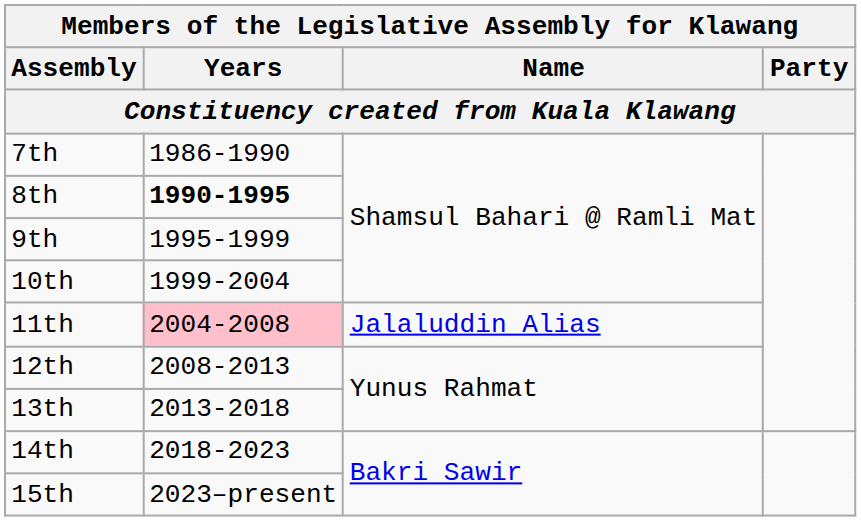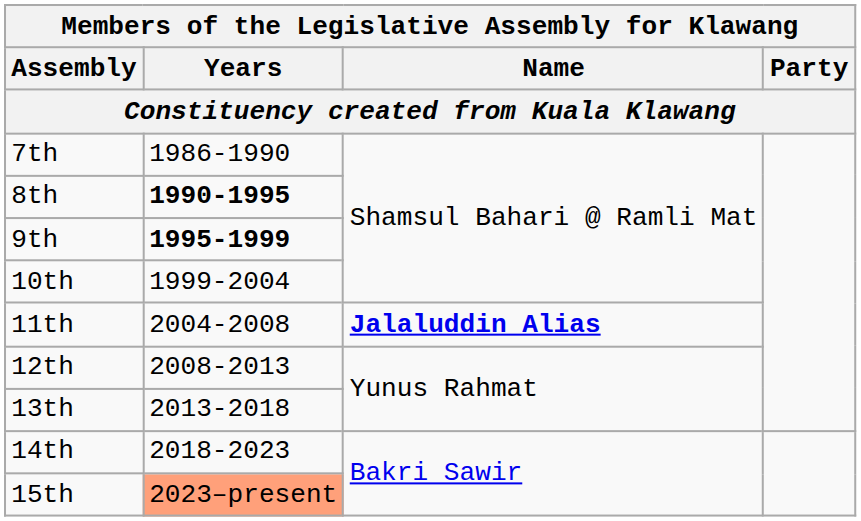(220, 239) normal -> (220, 239) bold
(220, 324) pink background -> (220, 324) no background
(475, 324) normal -> (475, 324) bold
(243, 495) no background -> (243, 495) lightsalmon background
